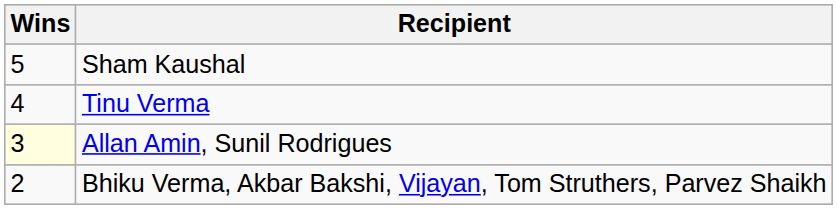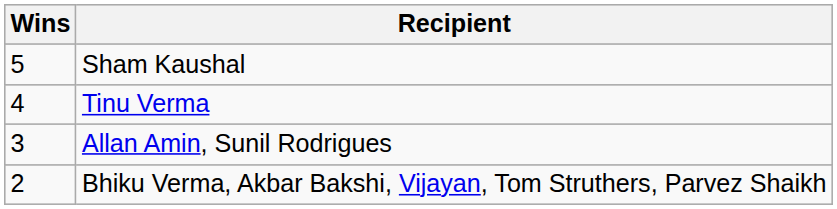(18, 143) lightyellow background -> (18, 143) no background
